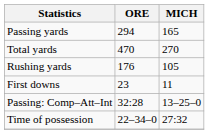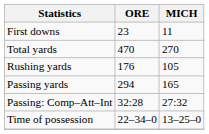rows swapped: (33, 84) <-> (38, 31)
(182, 102) 13–25–0 -> (175, 102) 27:32
(175, 120) 27:32 -> (182, 120) 13–25–0
